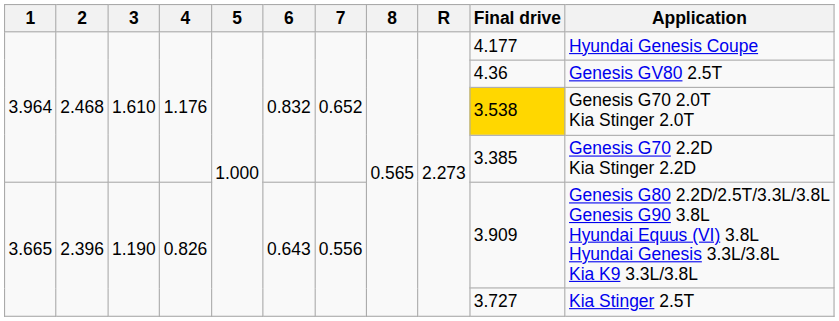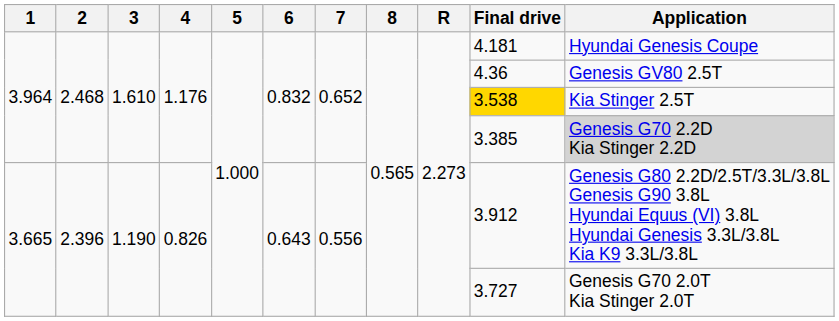(496, 45) 4.177 -> (496, 45) 4.181
(640, 111) Genesis G70 2.0T Kia Stinger 2.0T -> (632, 101) Kia Stinger 2.5T
(641, 158) no background -> (641, 138) lightgrey background
(496, 235) 3.909 -> (496, 215) 3.912
(632, 302) Kia Stinger 2.5T -> (640, 292) Genesis G70 2.0T Kia Stinger 2.0T
